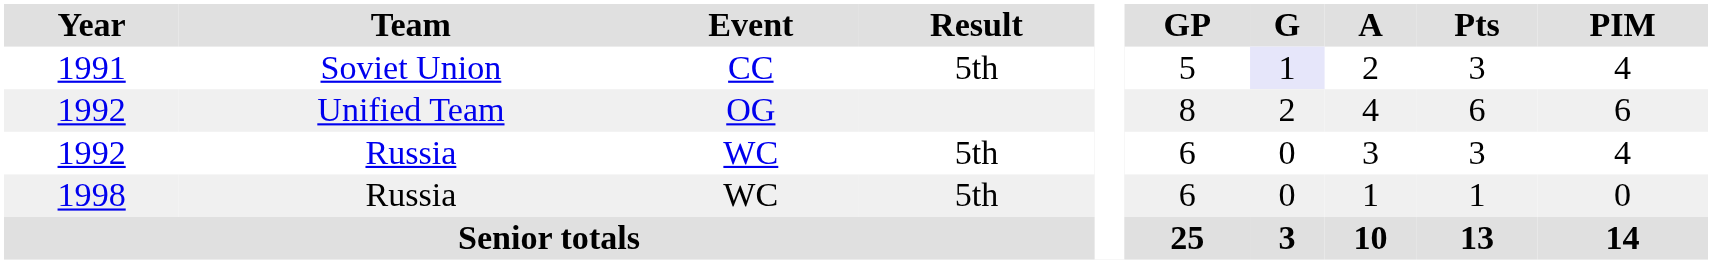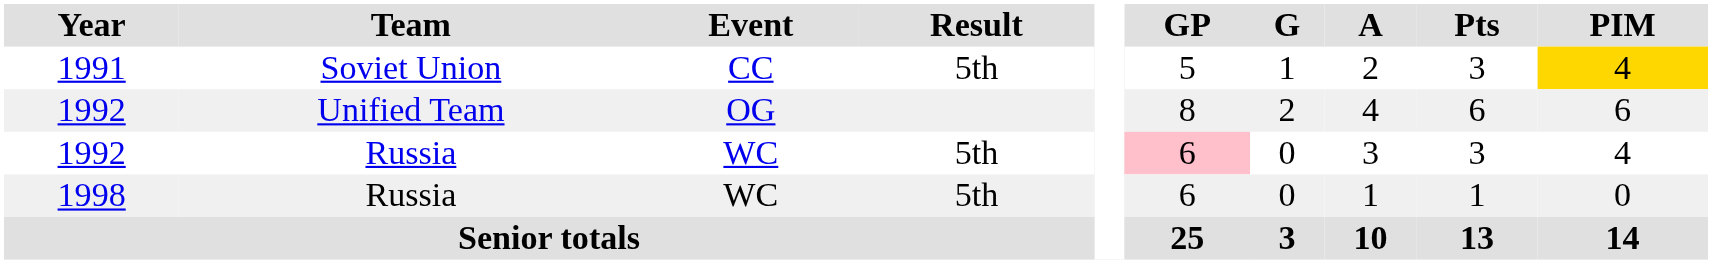(1287, 67) lavender background -> (1287, 67) no background
(1623, 67) no background -> (1623, 67) gold background
(1187, 152) no background -> (1187, 152) pink background
